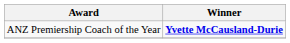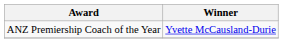(224, 29) bold -> (221, 29) normal
